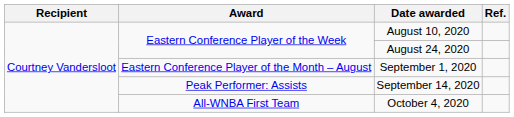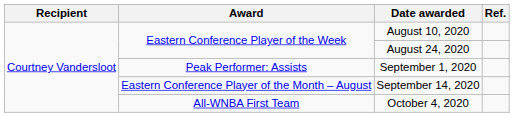(246, 67) Eastern Conference Player of the Month – August -> (246, 67) Peak Performer: Assists
(246, 85) Peak Performer: Assists -> (246, 85) Eastern Conference Player of the Month – August
